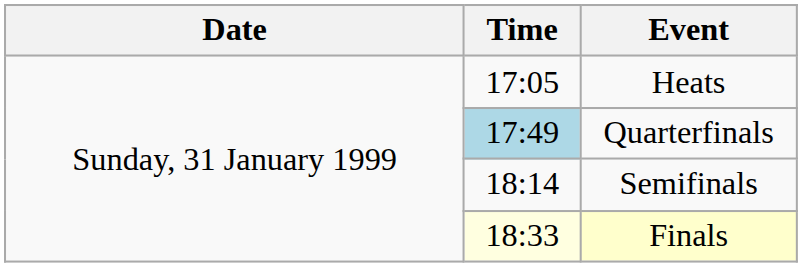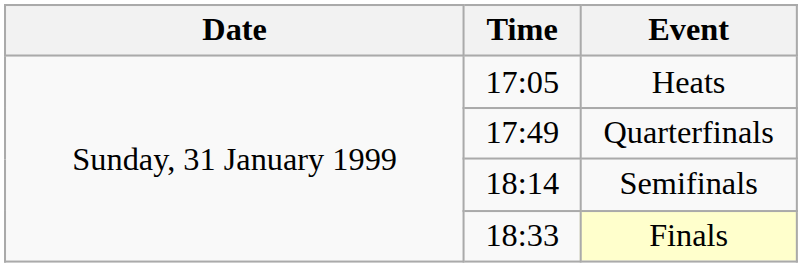(522, 132) lightblue background -> (522, 132) no background
(522, 235) lightyellow background -> (522, 235) no background
